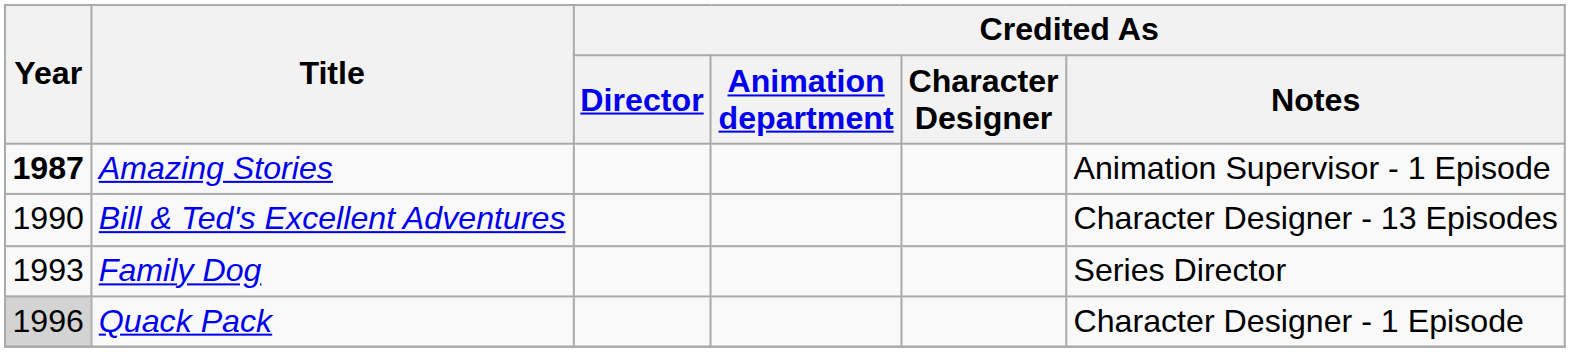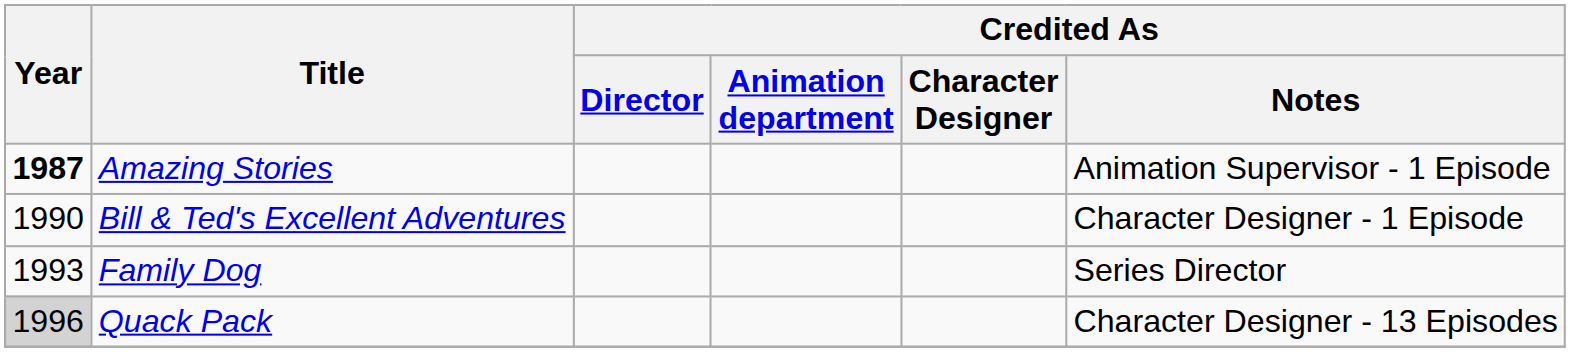(1316, 219) Character Designer - 13 Episodes -> (1299, 219) Character Designer - 1 Episode
(1299, 321) Character Designer - 1 Episode -> (1316, 321) Character Designer - 13 Episodes
